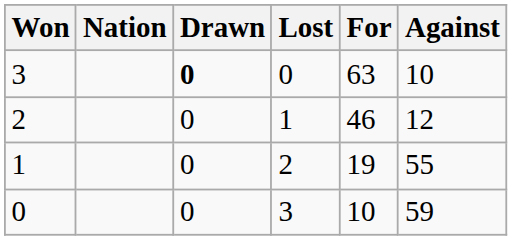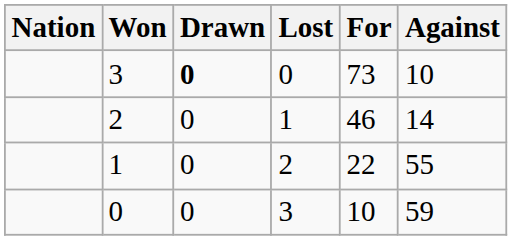columns swapped: (125, 27) <-> (41, 27)
(361, 73) 63 -> (361, 73) 73
(419, 119) 12 -> (419, 119) 14
(361, 165) 19 -> (361, 165) 22
